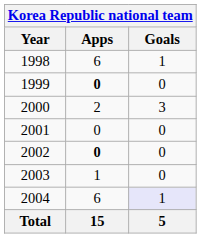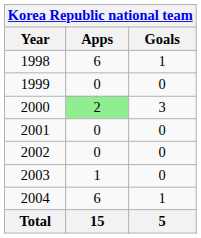(97, 84) bold -> (97, 84) normal
(97, 107) no background -> (97, 107) lightgreen background
(97, 152) bold -> (97, 152) normal
(162, 198) lavender background -> (162, 198) no background
